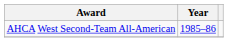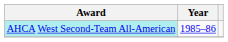(91, 28) no background -> (91, 28) paleturquoise background
